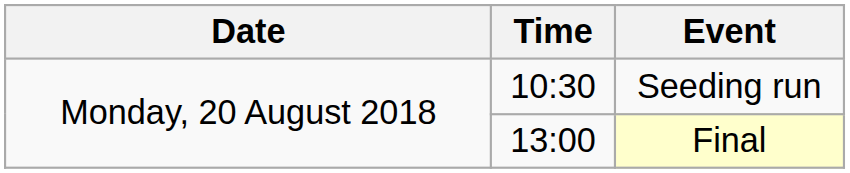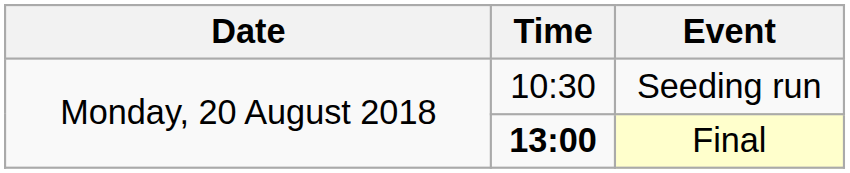(553, 140) normal -> (553, 140) bold
